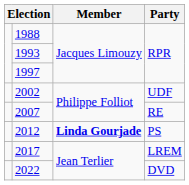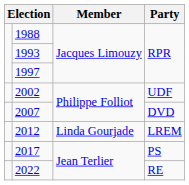(155, 111) RE -> (161, 111) DVD
(99, 131) bold -> (95, 131) normal
(154, 131) PS -> (165, 131) LREM
(165, 151) LREM -> (154, 151) PS
(161, 170) DVD -> (155, 170) RE
